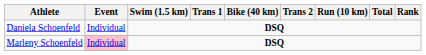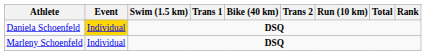(106, 28) no background -> (106, 28) gold background
(106, 43) pink background -> (106, 43) no background
